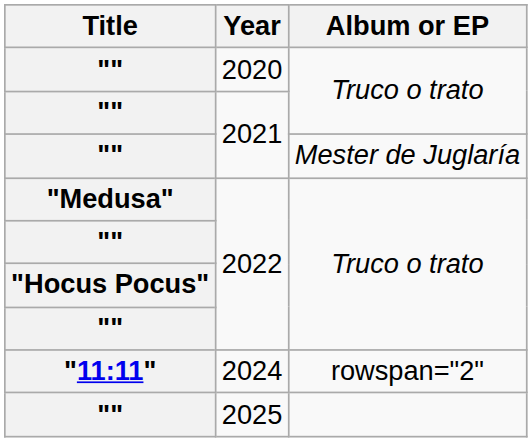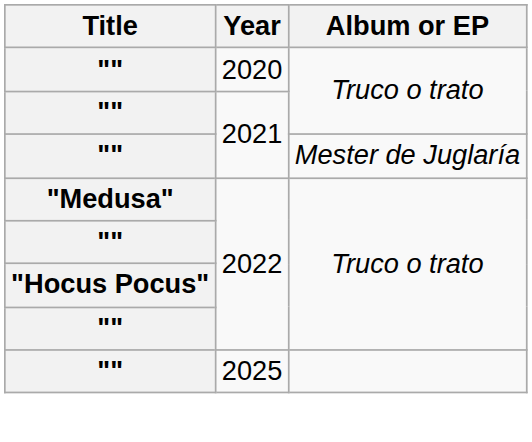- row: (252, 371)
